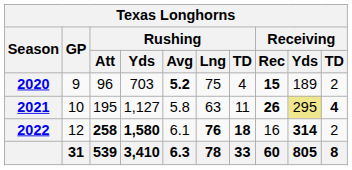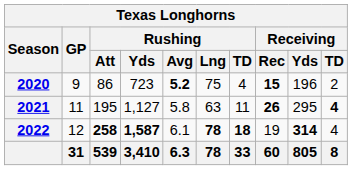(105, 84) 96 -> (105, 84) 86
(142, 84) 703 -> (142, 84) 723
(305, 84) 189 -> (305, 84) 196
(76, 107) 10 -> (76, 107) 11
(305, 107) khaki background -> (305, 107) no background
(142, 130) 1,580 -> (142, 130) 1,587
(213, 130) 76 -> (213, 130) 78
(272, 130) 16 -> (272, 130) 19
(334, 130) 2 -> (334, 130) 4
